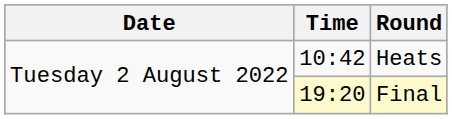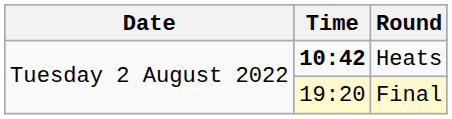(332, 59) normal -> (332, 59) bold
